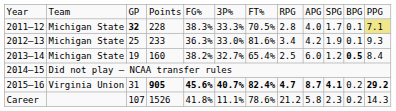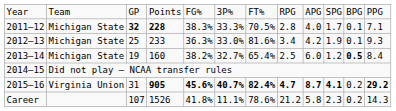(157, 26) normal -> (157, 26) bold
(375, 26) khaki background -> (375, 26) no background
